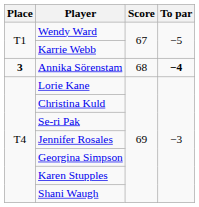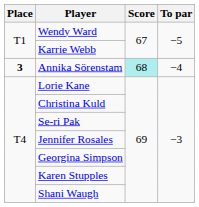(141, 67) no background -> (141, 67) paleturquoise background
(176, 67) bold -> (176, 67) normal
